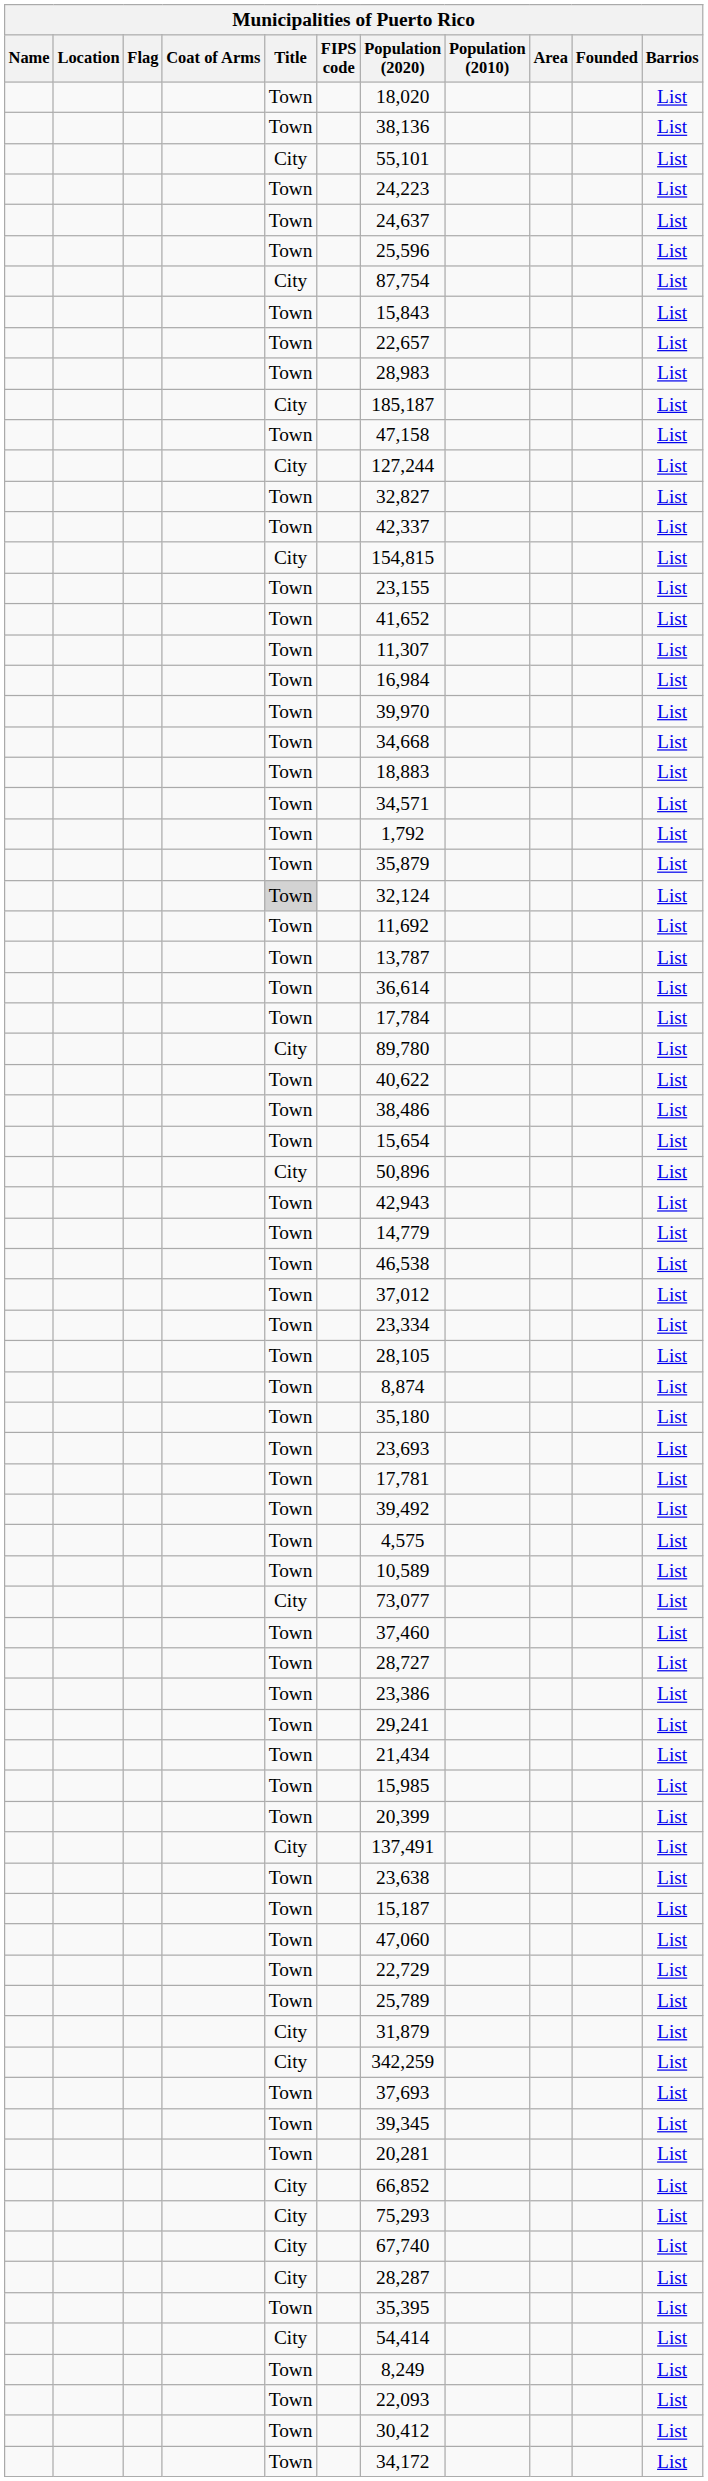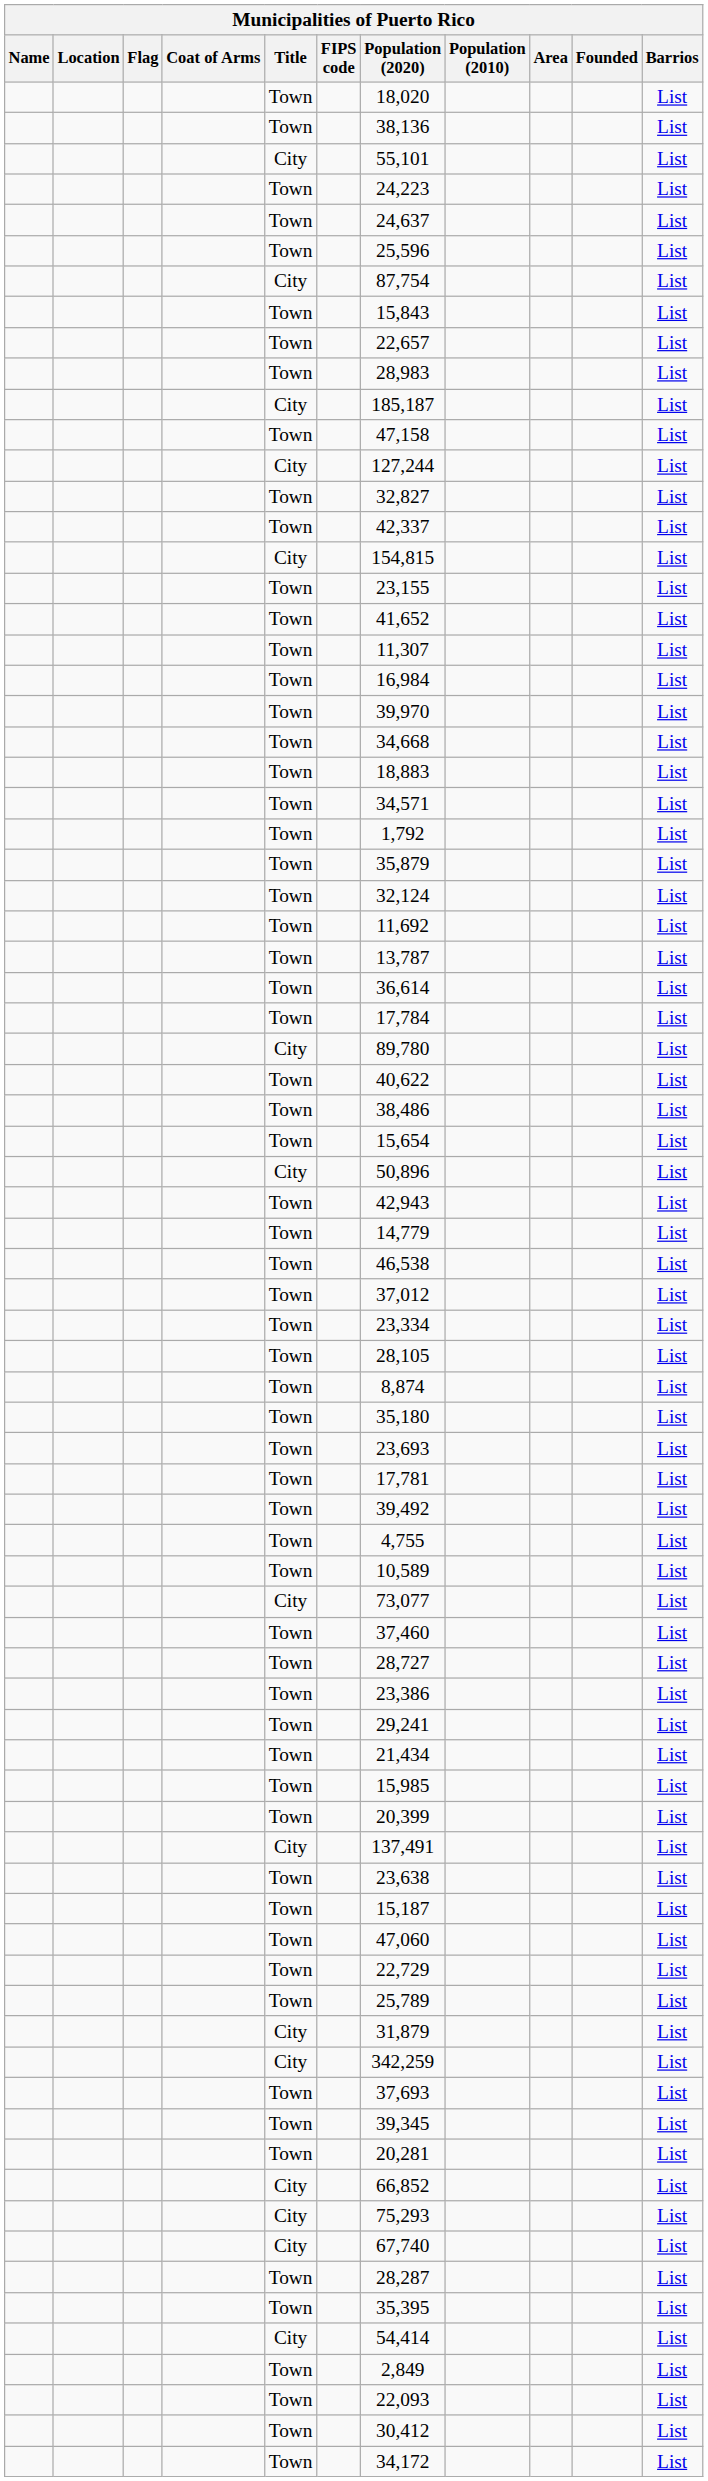(291, 895) lightgrey background -> (291, 895) no background
(403, 1540) 4,575 -> (403, 1540) 4,755
(291, 2277) City -> (291, 2277) Town
(403, 2369) 8,249 -> (403, 2369) 2,849
